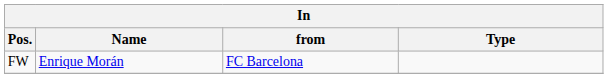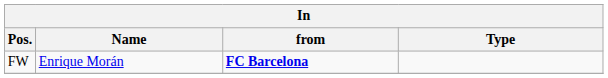(264, 62) normal -> (267, 62) bold
